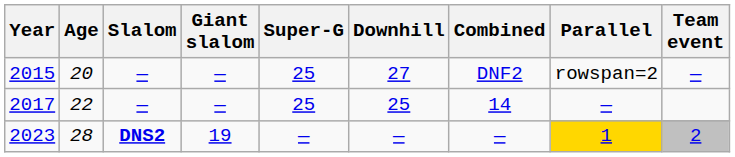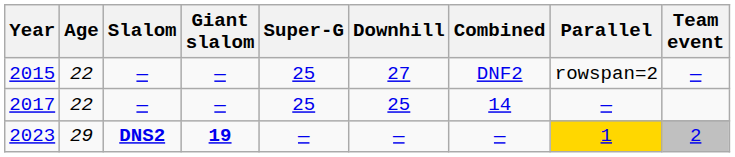(81, 74) 20 -> (81, 74) 22
(81, 136) 28 -> (81, 136) 29
(220, 136) normal -> (220, 136) bold
